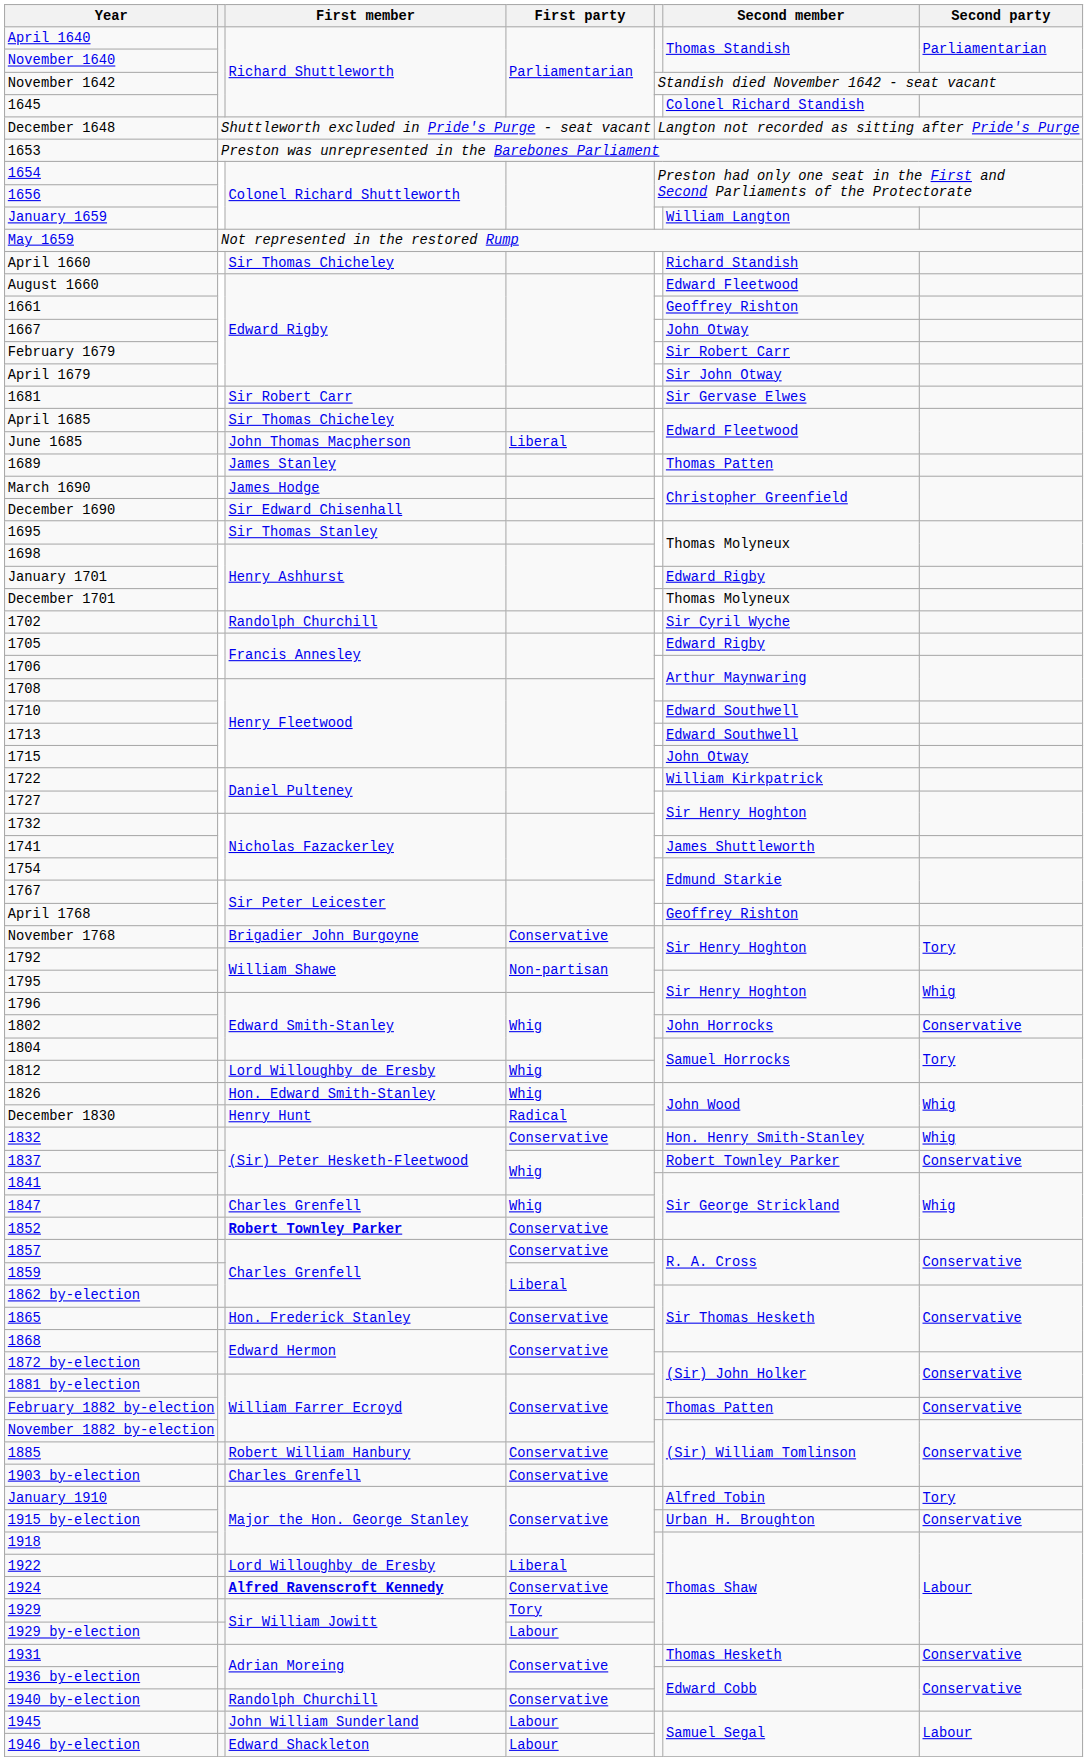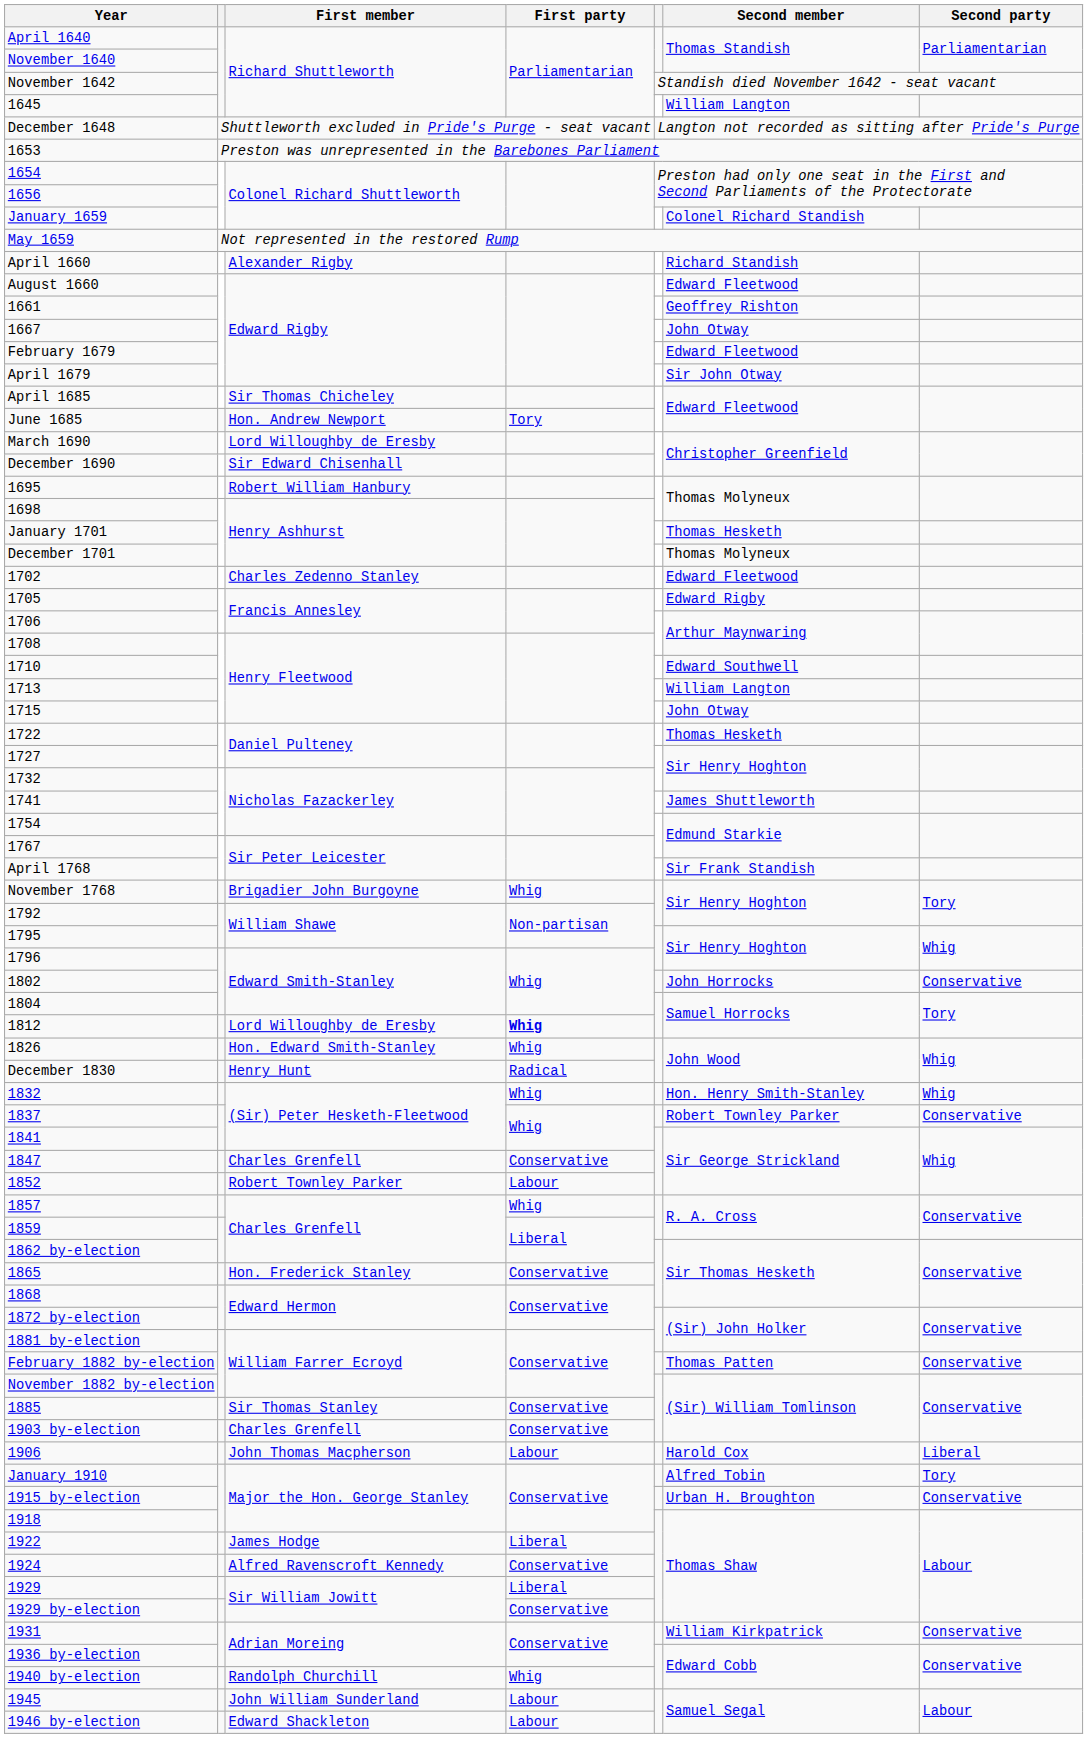(765, 106) Colonel Richard Standish -> (728, 106) William Langton
(728, 218) William Langton -> (765, 218) Colonel Richard Standish
(311, 263) Sir Thomas Chicheley -> (291, 263) Alexander Rigby
(728, 353) Sir Robert Carr -> (732, 353) Edward Fleetwood
- row: (24, 398)
(320, 442) John Thomas Macpherson -> (307, 420) Hon. Andrew Newport
(538, 442) Liberal -> (526, 420) Tory
- row: (24, 465)
(274, 487) James Hodge -> (332, 442) Lord Willoughby de Eresby
(303, 532) Sir Thomas Stanley -> (320, 487) Robert William Hanbury
(716, 577) Edward Rigby -> (724, 532) Thomas Hesketh
(303, 622) Randolph Churchill -> (324, 577) Charles Zedenno Stanley
(728, 622) Sir Cyril Wyche -> (732, 577) Edward Fleetwood
(732, 734) Edward Southwell -> (728, 690) William Langton
(744, 779) William Kirkpatrick -> (724, 734) Thomas Hesketh
(732, 914) Geoffrey Rishton -> (740, 869) Sir Frank Standish
(559, 937) Conservative -> (526, 892) Whig
(526, 1071) normal -> (526, 1026) bold
(559, 1139) Conservative -> (526, 1094) Whig
(526, 1206) Whig -> (559, 1161) Conservative
(315, 1229) bold -> (315, 1184) normal
(559, 1229) Conservative -> (534, 1184) Labour
(559, 1251) Conservative -> (526, 1206) Whig
(320, 1453) Robert William Hanbury -> (303, 1408) Sir Thomas Stanley
+ row: (24, 1453)
(332, 1565) Lord Willoughby de Eresby -> (274, 1543) James Hodge
(336, 1588) bold -> (336, 1565) normal
(526, 1610) Tory -> (538, 1588) Liberal
(534, 1633) Labour -> (559, 1610) Conservative
(724, 1655) Thomas Hesketh -> (744, 1633) William Kirkpatrick
(559, 1700) Conservative -> (526, 1678) Whig
